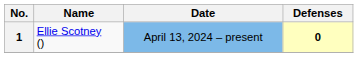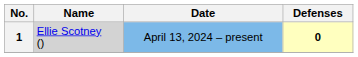(69, 37) no background -> (69, 37) lightgrey background
